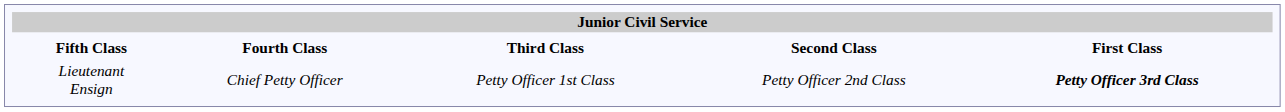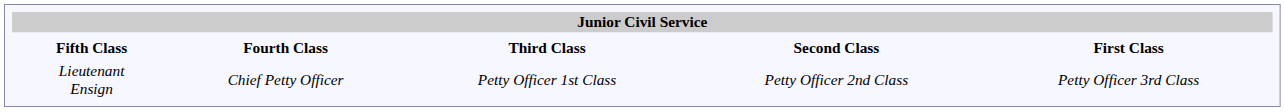(1127, 79) bold -> (1129, 79) normal
